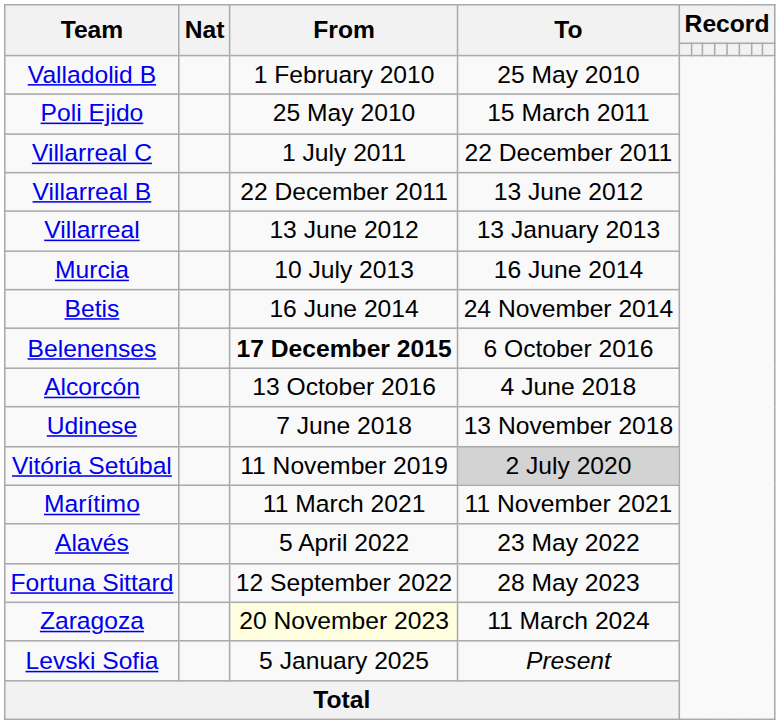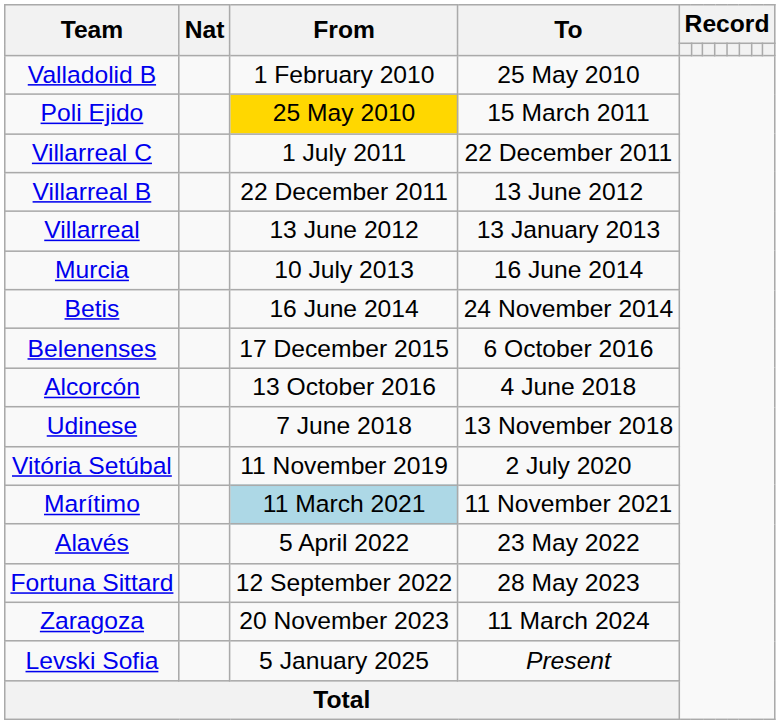(344, 113) no background -> (344, 113) gold background
(344, 348) bold -> (344, 348) normal
(568, 465) lightgrey background -> (568, 465) no background
(344, 504) no background -> (344, 504) lightblue background
(344, 621) lightyellow background -> (344, 621) no background
